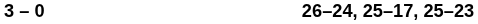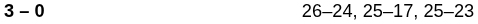(388, 10) bold -> (388, 10) normal
